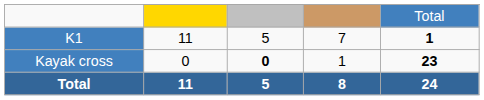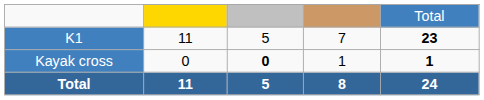(429, 39) 1 -> (429, 39) 23
(429, 61) 23 -> (429, 61) 1
